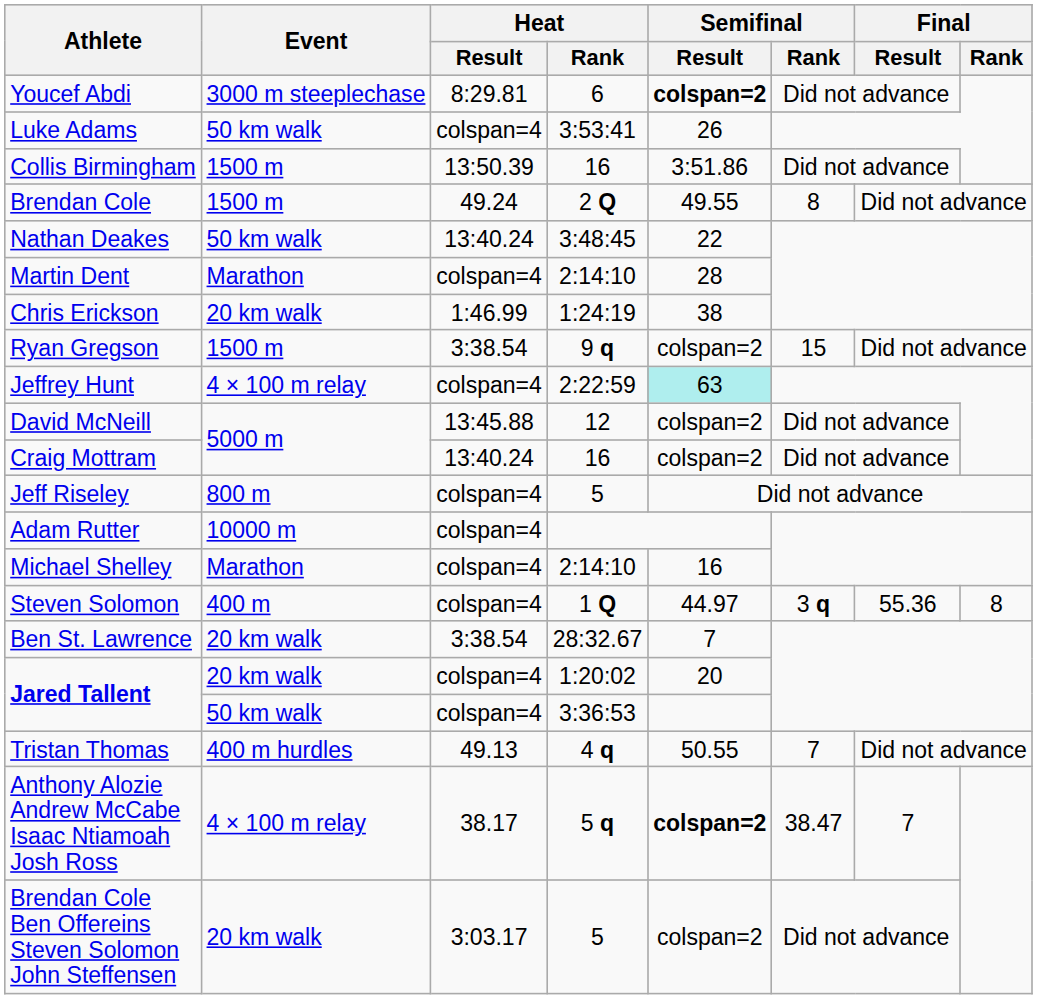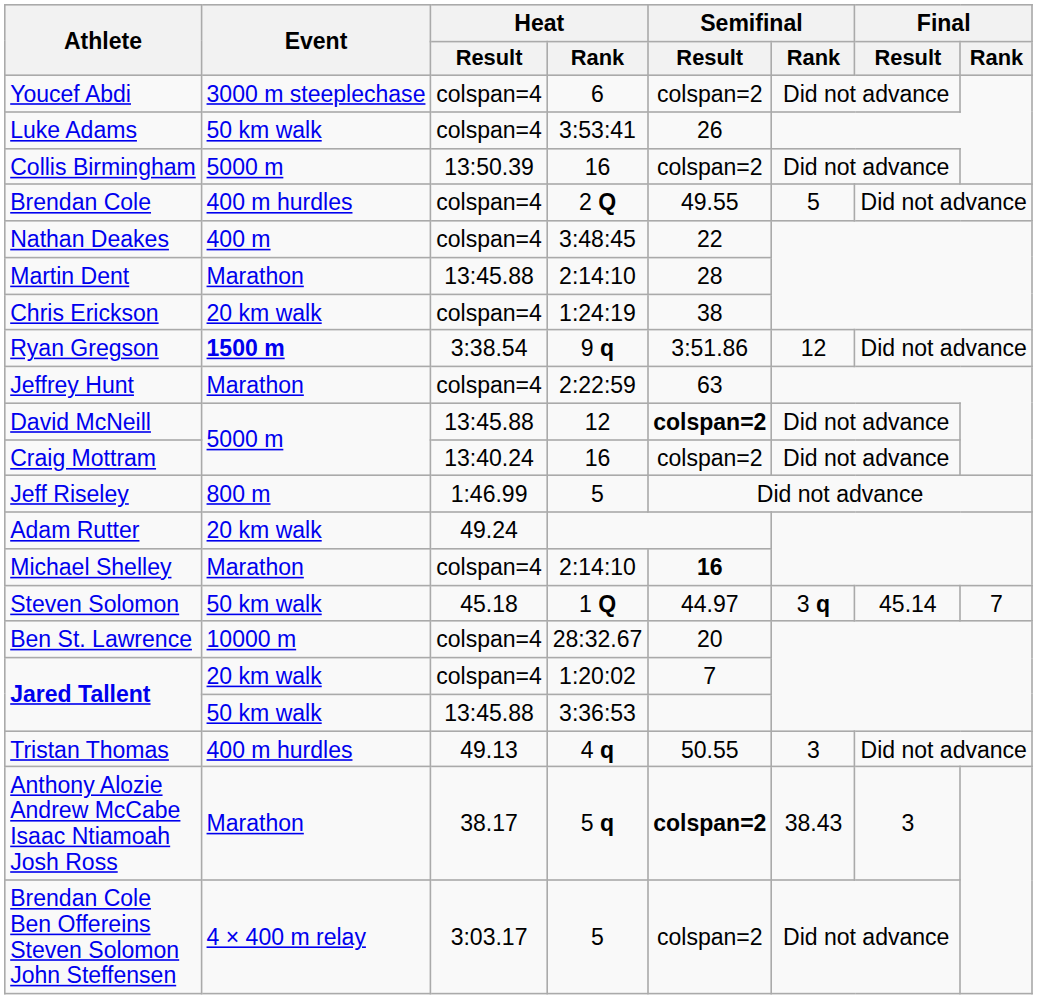(489, 94) 8:29.81 -> (489, 94) colspan=4
(710, 94) bold -> (710, 94) normal
(245, 167) 1500 m -> (245, 167) 5000 m
(710, 167) 3:51.86 -> (710, 167) colspan=2
(245, 203) 1500 m -> (280, 203) 400 m hurdles
(489, 203) 49.24 -> (489, 203) colspan=4
(813, 203) 8 -> (813, 203) 5
(264, 240) 50 km walk -> (239, 240) 400 m
(489, 240) 13:40.24 -> (489, 240) colspan=4
(489, 276) colspan=4 -> (489, 276) 13:45.88
(489, 313) 1:46.99 -> (489, 313) colspan=4
(245, 349) normal -> (246, 349) bold
(710, 349) colspan=2 -> (710, 349) 3:51.86
(813, 349) 15 -> (813, 349) 12
(286, 385) 4 × 100 m relay -> (255, 385) Marathon
(710, 385) paleturquoise background -> (710, 385) no background
(710, 422) normal -> (710, 422) bold
(489, 495) colspan=4 -> (489, 495) 1:46.99
(251, 531) 10000 m -> (264, 531) 20 km walk
(489, 531) colspan=4 -> (489, 531) 49.24
(710, 567) normal -> (710, 567) bold
(239, 604) 400 m -> (264, 604) 50 km walk
(489, 604) colspan=4 -> (489, 604) 45.18
(908, 604) 55.36 -> (908, 604) 45.14
(996, 604) 8 -> (996, 604) 7
(264, 640) 20 km walk -> (251, 640) 10000 m
(489, 640) 3:38.54 -> (489, 640) colspan=4
(710, 640) 7 -> (710, 640) 20
(710, 677) 20 -> (710, 677) 7
(489, 713) colspan=4 -> (489, 713) 13:45.88
(813, 749) 7 -> (813, 749) 3
(286, 824) 4 × 100 m relay -> (255, 824) Marathon
(813, 824) 38.47 -> (813, 824) 38.43
(908, 824) 7 -> (908, 824) 3
(264, 937) 20 km walk -> (286, 937) 4 × 400 m relay
